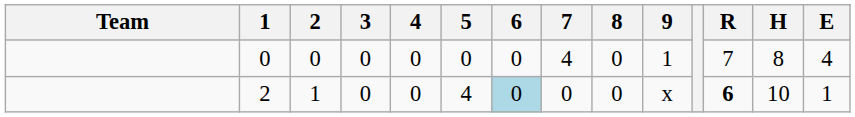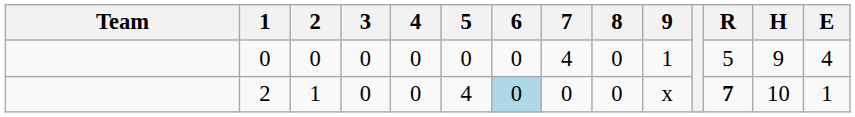(728, 58) 7 -> (728, 58) 5
(778, 58) 8 -> (778, 58) 9
(728, 93) 6 -> (728, 93) 7
